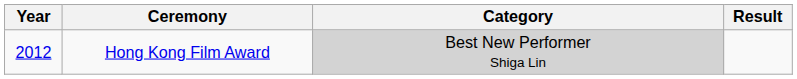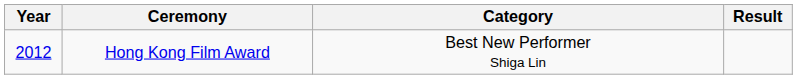(518, 52) lightgrey background -> (518, 52) no background
